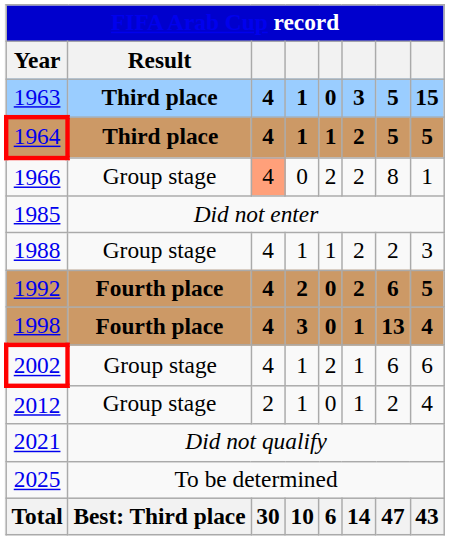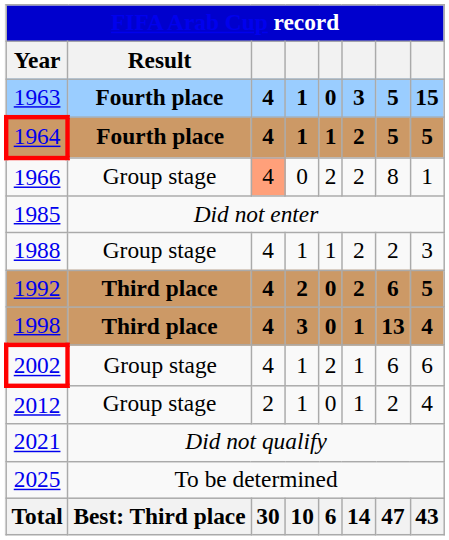(160, 97) Third place -> (160, 97) Fourth place
(160, 137) Third place -> (160, 137) Fourth place
(160, 288) Fourth place -> (160, 288) Third place
(160, 325) Fourth place -> (160, 325) Third place
